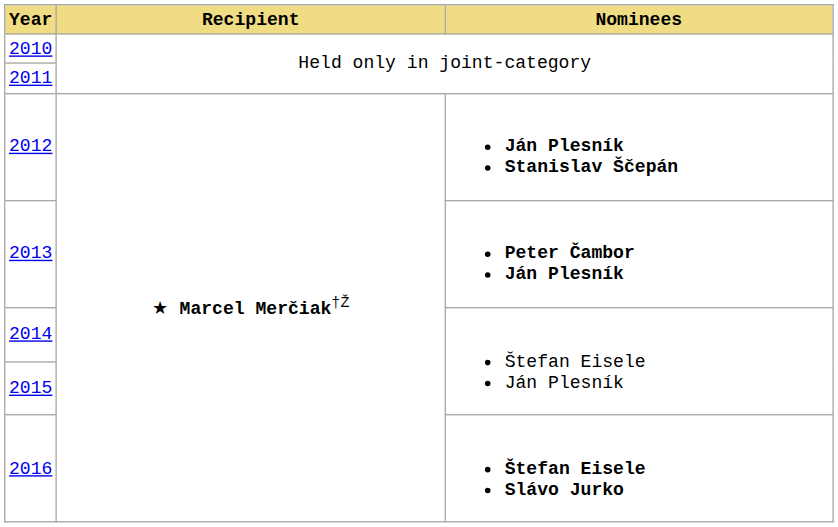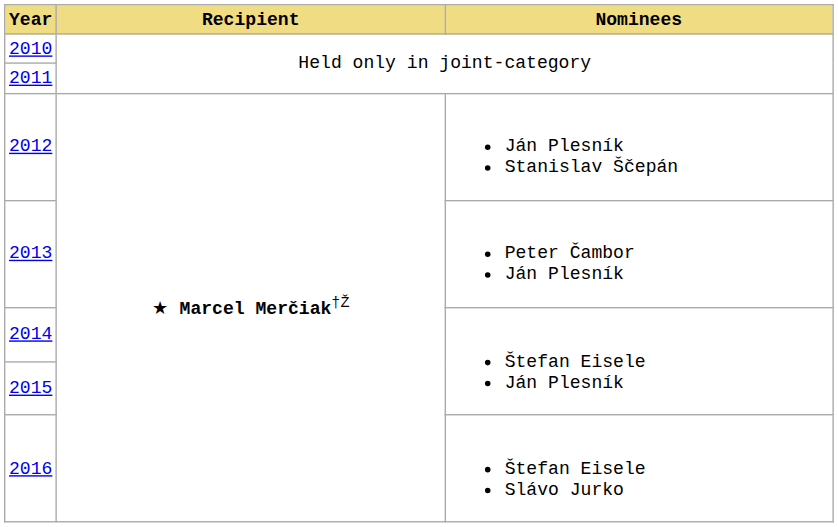(639, 157) bold -> (639, 157) normal
(639, 264) bold -> (639, 264) normal
(639, 479) bold -> (639, 479) normal
